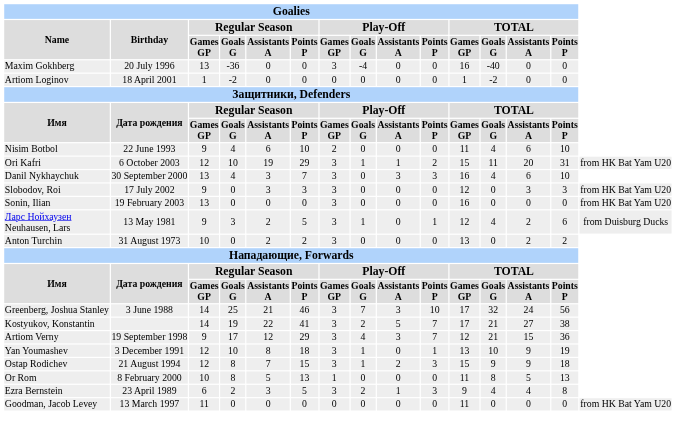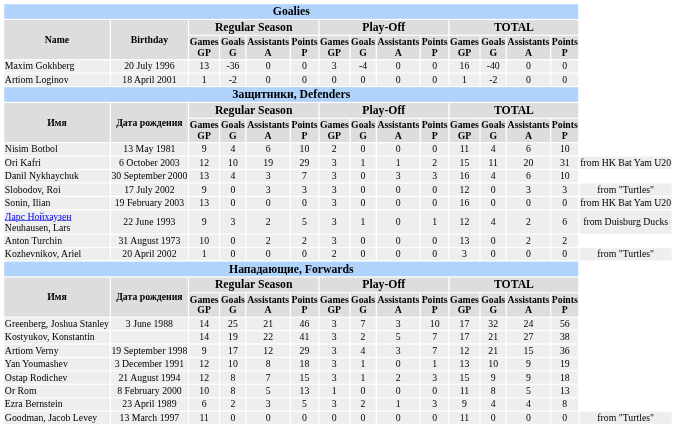(149, 149) 22 June 1993 -> (149, 149) 13 May 1981
(626, 189) from HK Bat Yam U20 -> (626, 189) from "Turtles"
(149, 222) 13 May 1981 -> (149, 222) 22 June 1993
+ row: (43, 254)
(626, 404) from HK Bat Yam U20 -> (626, 417) from "Turtles"
